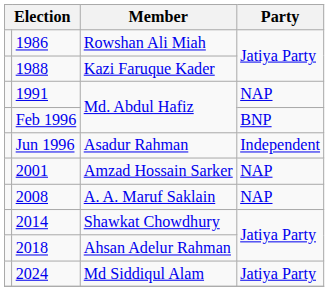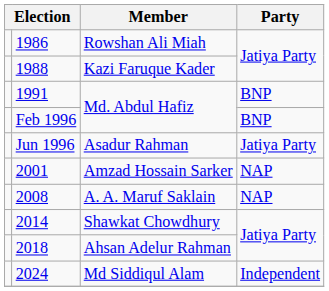(256, 94) NAP -> (256, 94) BNP
(280, 145) Independent -> (278, 145) Jatiya Party
(278, 273) Jatiya Party -> (280, 273) Independent
